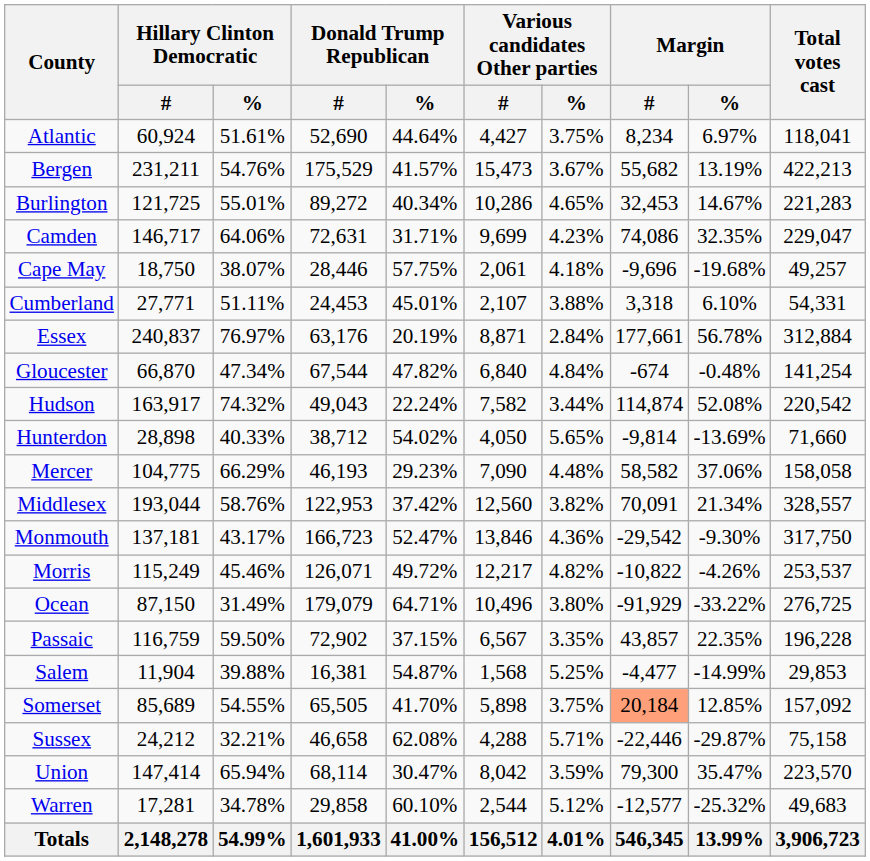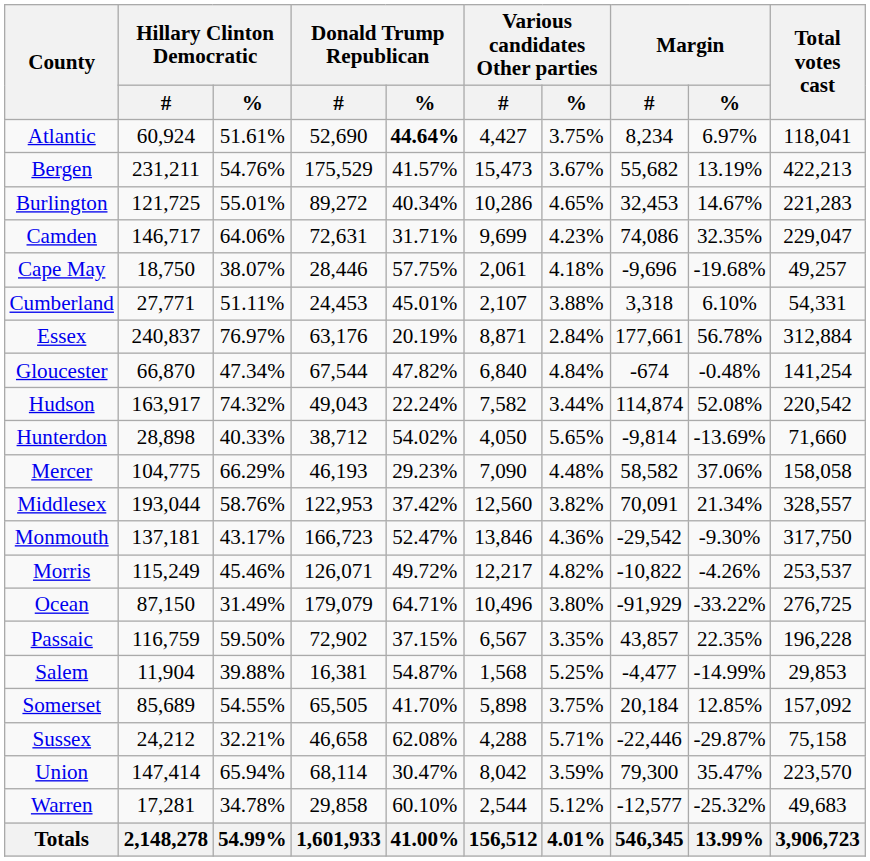(425, 135) normal -> (425, 135) bold
(649, 705) lightsalmon background -> (649, 705) no background
